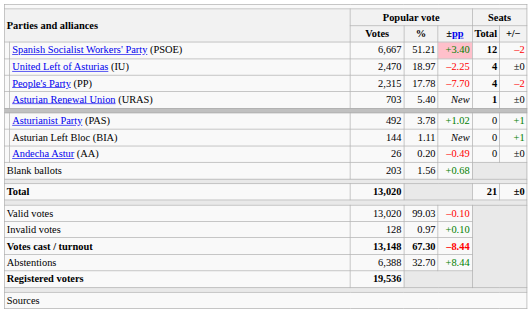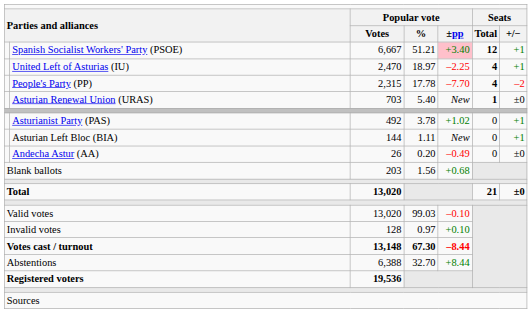(519, 50) –2 -> (519, 50) +1
(519, 67) ±0 -> (519, 67) +1
